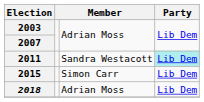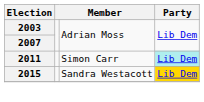(107, 58) Sandra Westacott -> (90, 58) Simon Carr
(90, 74) Simon Carr -> (107, 74) Sandra Westacott
(177, 74) no background -> (177, 74) gold background
- row: (29, 89)
